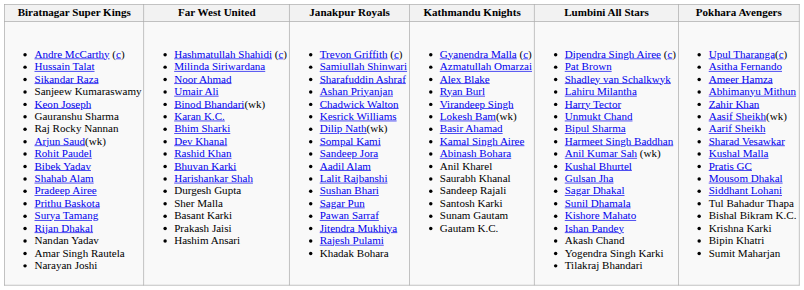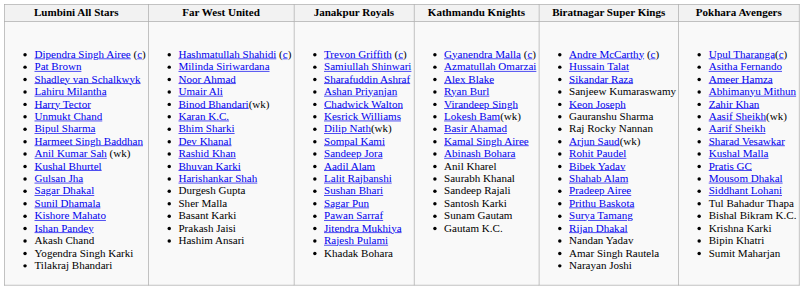columns swapped: (74, 13) <-> (607, 13)
